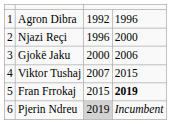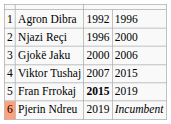(98, 92) normal -> (98, 92) bold
(126, 92) bold -> (126, 92) normal
(10, 110) no background -> (10, 110) lightsalmon background
(98, 110) lightgrey background -> (98, 110) no background
